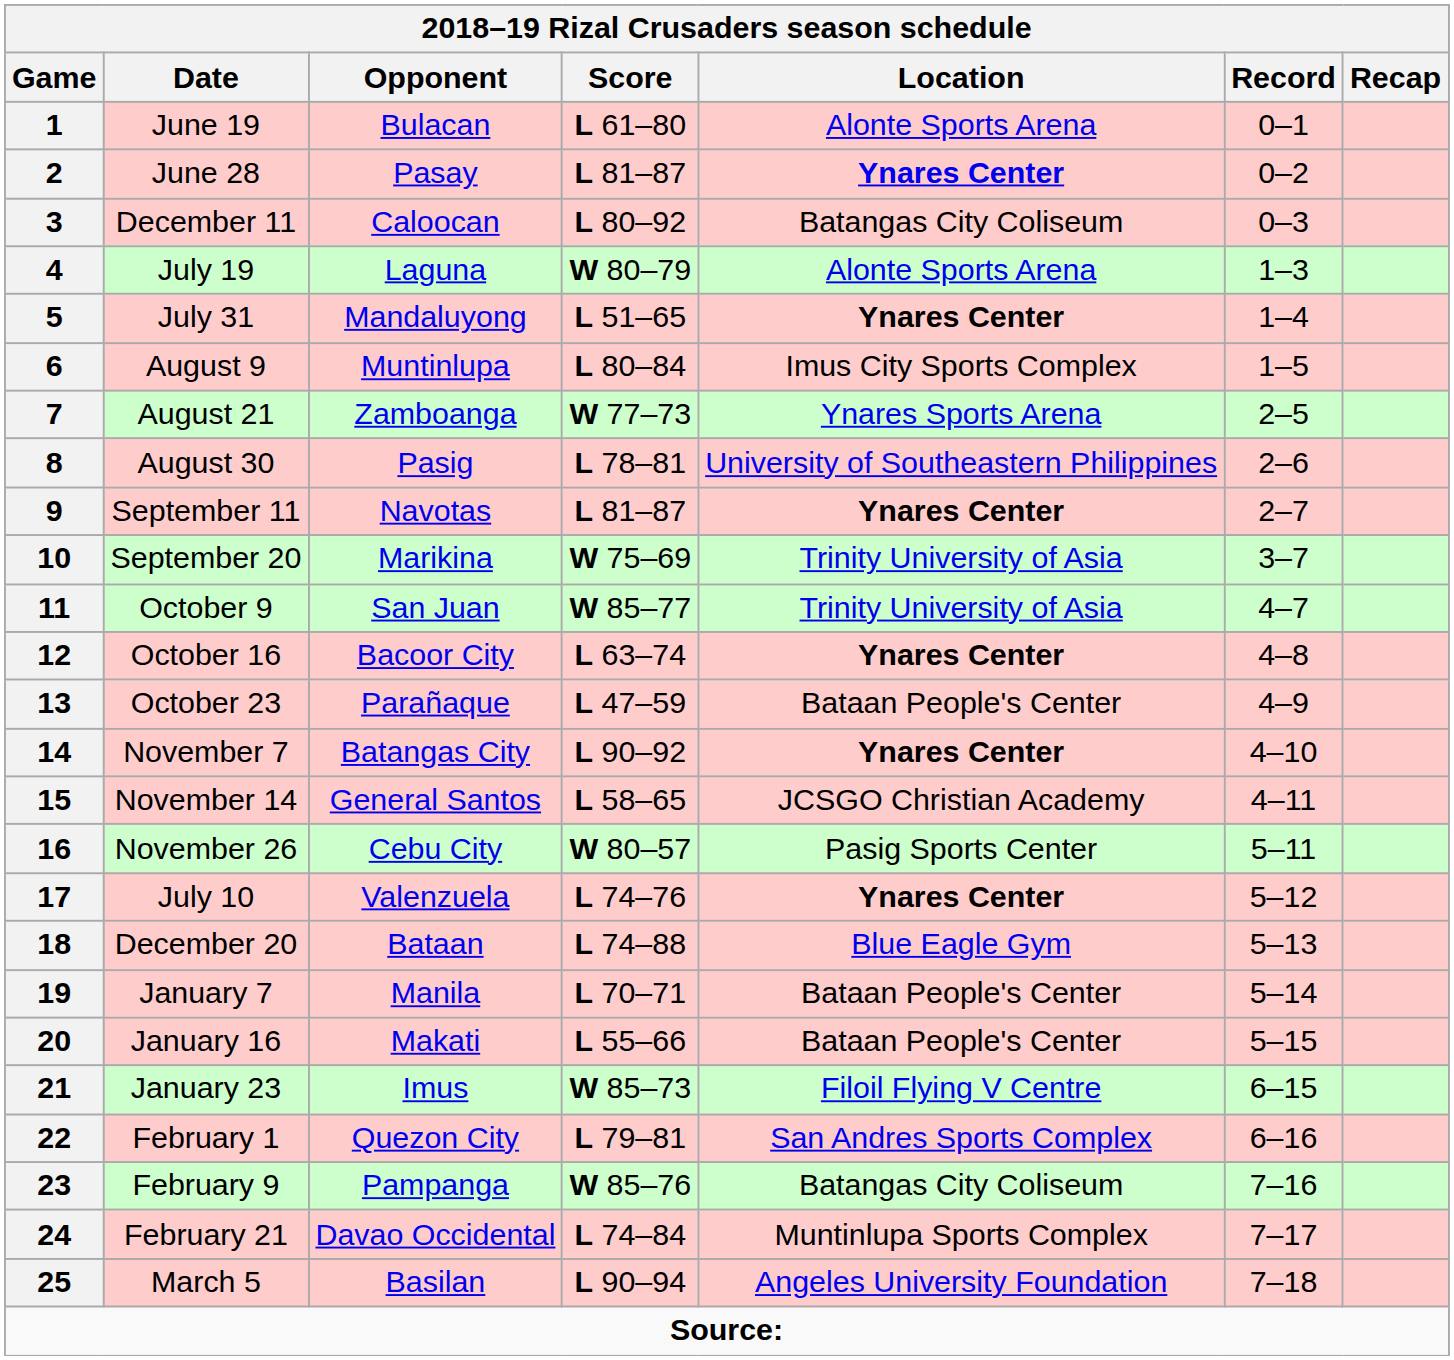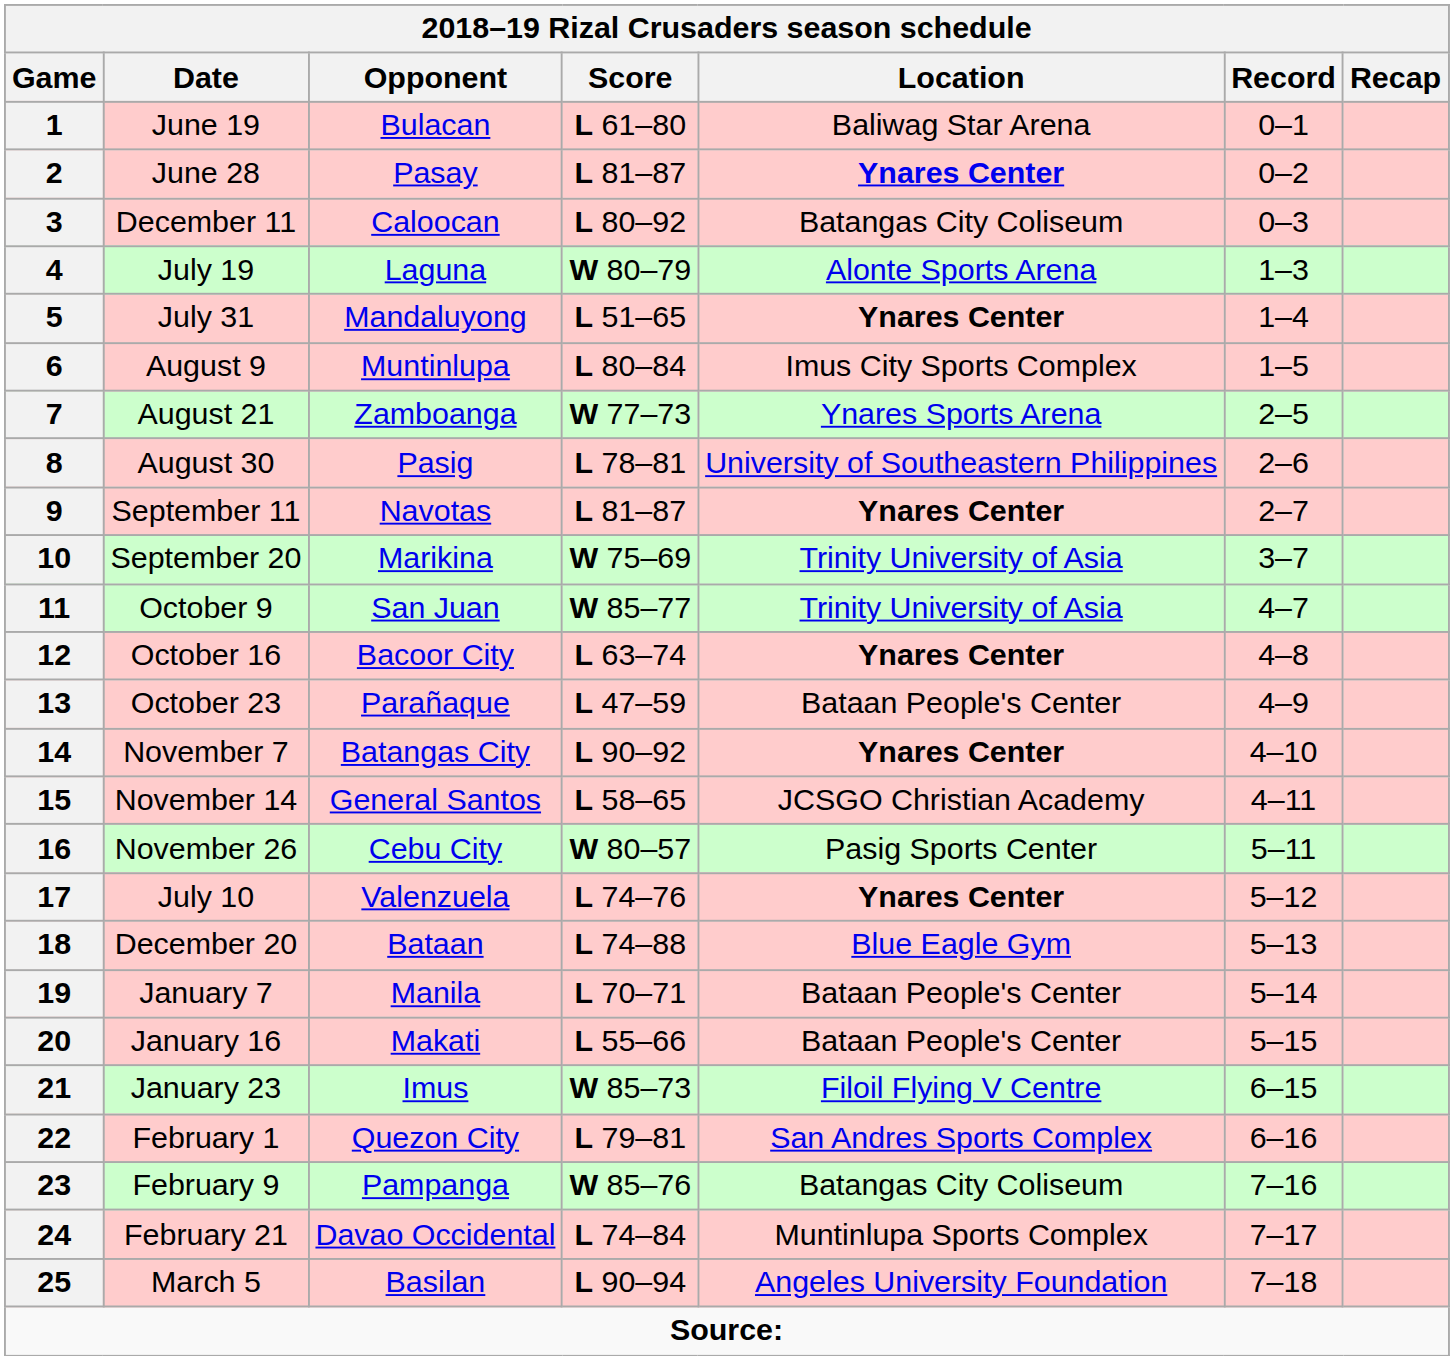(961, 125) Alonte Sports Arena -> (961, 125) Baliwag Star Arena
